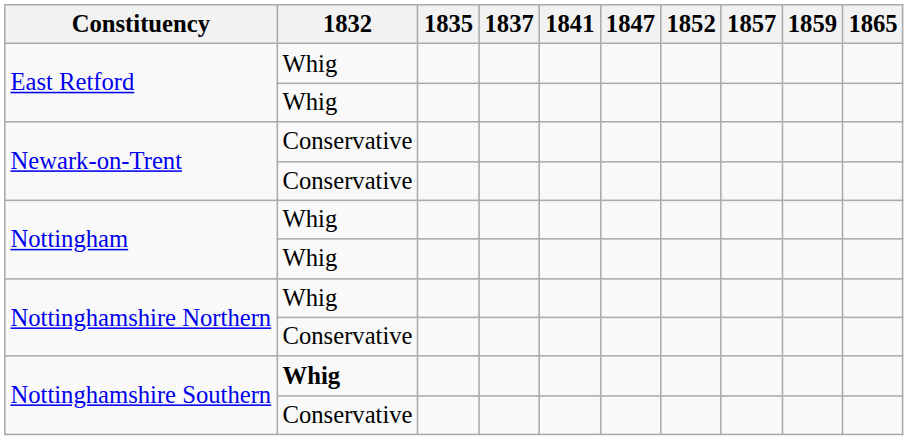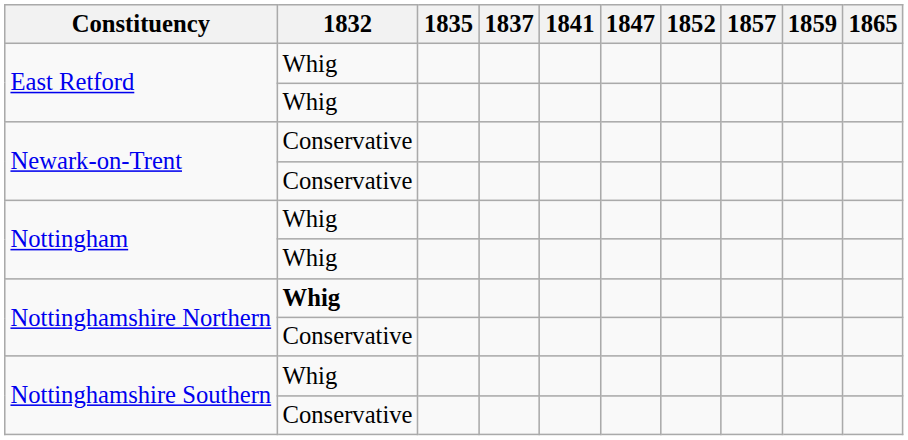(310, 297) normal -> (311, 297) bold
(311, 375) bold -> (310, 375) normal
